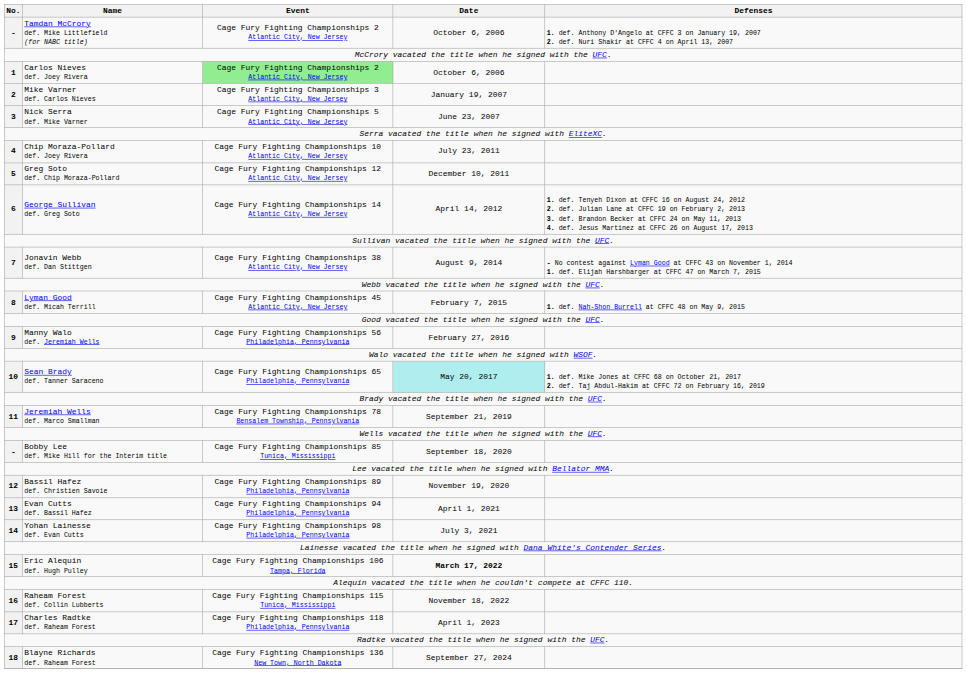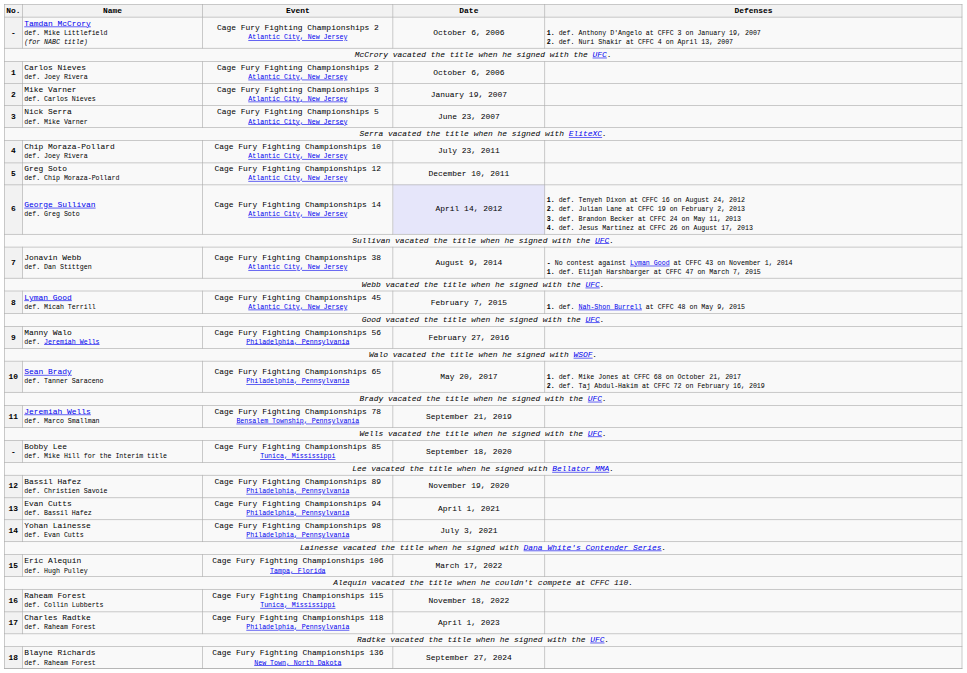(298, 72) lightgreen background -> (298, 72) no background
(469, 209) no background -> (469, 209) lavender background
(469, 377) paleturquoise background -> (469, 377) no background
(469, 566) bold -> (469, 566) normal
